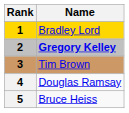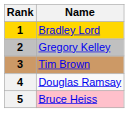(77, 47) bold -> (74, 47) normal
(68, 99) no background -> (68, 99) pink background
